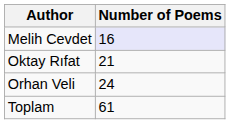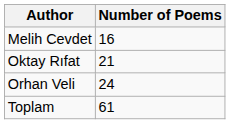(106, 38) lavender background -> (106, 38) no background
